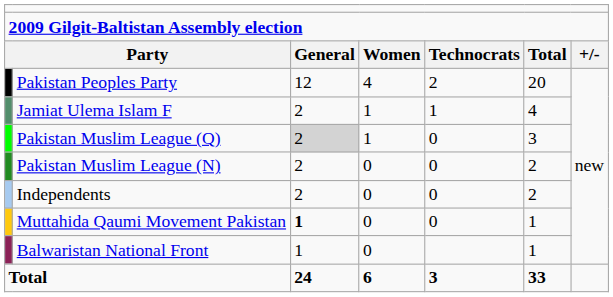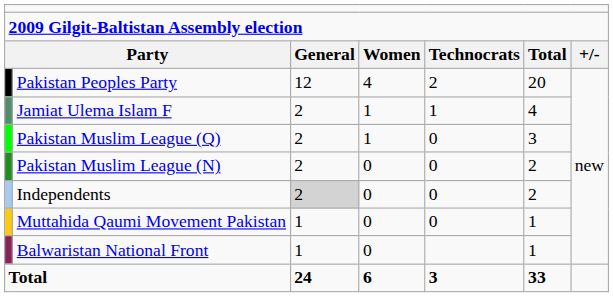(299, 138) lightgrey background -> (299, 138) no background
(299, 194) no background -> (299, 194) lightgrey background
(299, 221) bold -> (299, 221) normal
